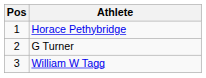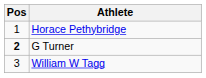(17, 47) normal -> (17, 47) bold
